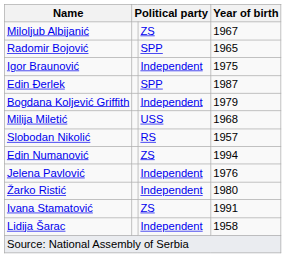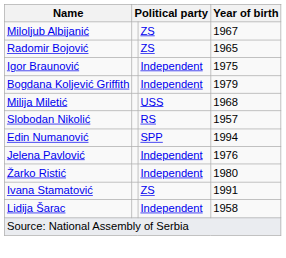(152, 48) SPP -> (148, 48) ZS
- row: (36, 84)
(148, 155) ZS -> (152, 137) SPP
